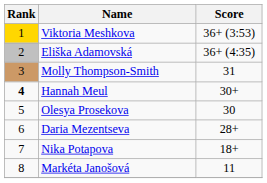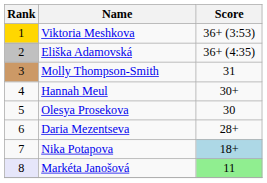(21, 91) bold -> (21, 91) normal
(229, 149) no background -> (229, 149) lightblue background
(21, 168) no background -> (21, 168) lavender background
(229, 168) no background -> (229, 168) lightgreen background
